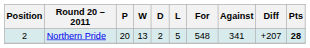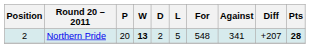(142, 36) normal -> (142, 36) bold
